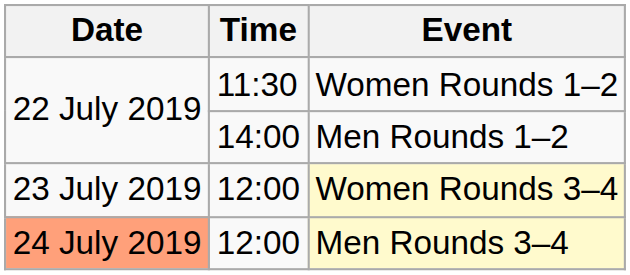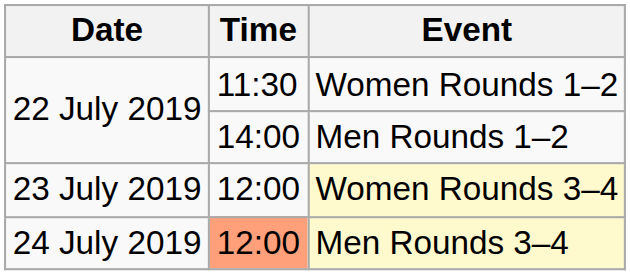(107, 242) lightsalmon background -> (107, 242) no background
(258, 242) no background -> (258, 242) lightsalmon background
